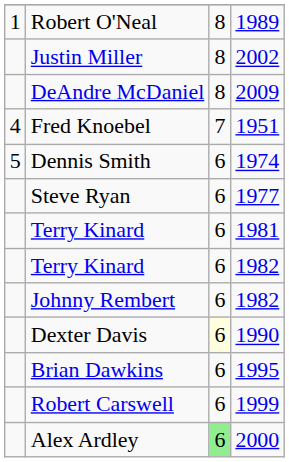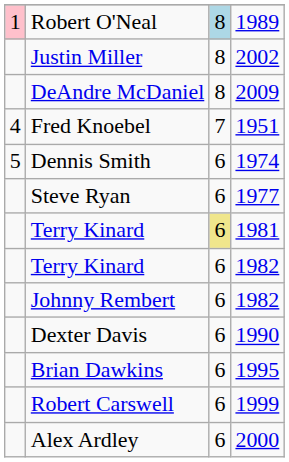(15, 21) no background -> (15, 21) pink background
(220, 21) no background -> (220, 21) lightblue background
(220, 230) no background -> (220, 230) khaki background
(220, 334) lightyellow background -> (220, 334) no background
(220, 439) lightgreen background -> (220, 439) no background
